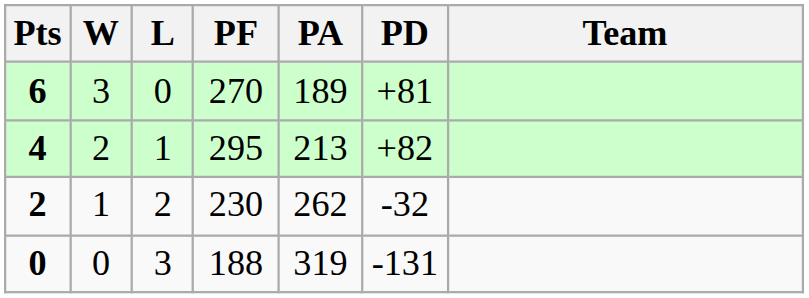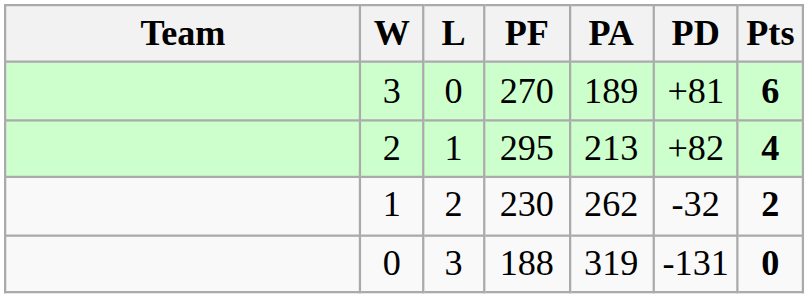columns swapped: (625, 33) <-> (38, 33)
